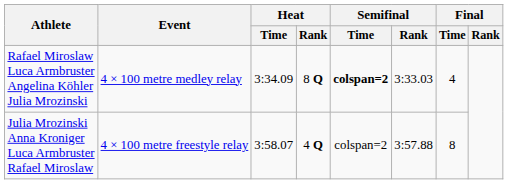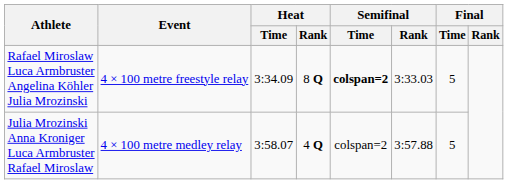(171, 79) 4 × 100 metre medley relay -> (174, 79) 4 × 100 metre freestyle relay
(452, 79) 4 -> (452, 79) 5
(174, 145) 4 × 100 metre freestyle relay -> (171, 145) 4 × 100 metre medley relay
(452, 145) 8 -> (452, 145) 5
